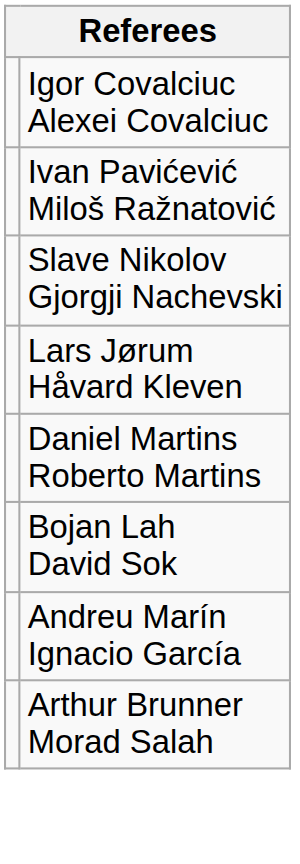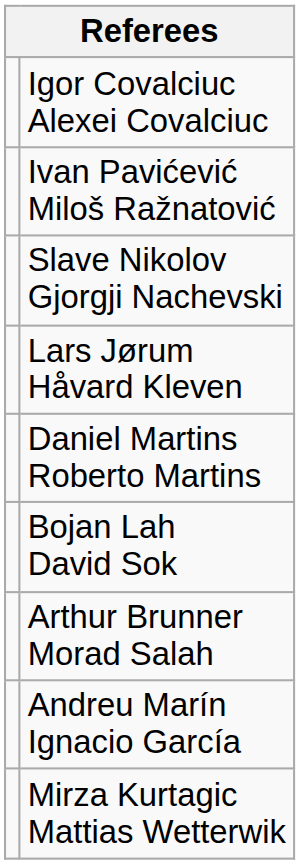rows swapped: (134, 635) <-> (135, 724)
+ row: (157, 813)
